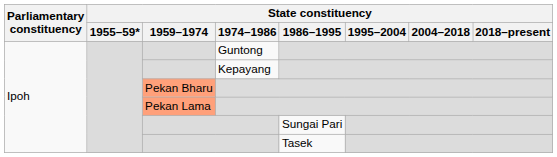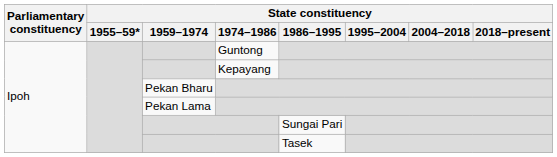(179, 87) lightsalmon background -> (179, 87) no background
(178, 106) lightsalmon background -> (178, 106) no background
